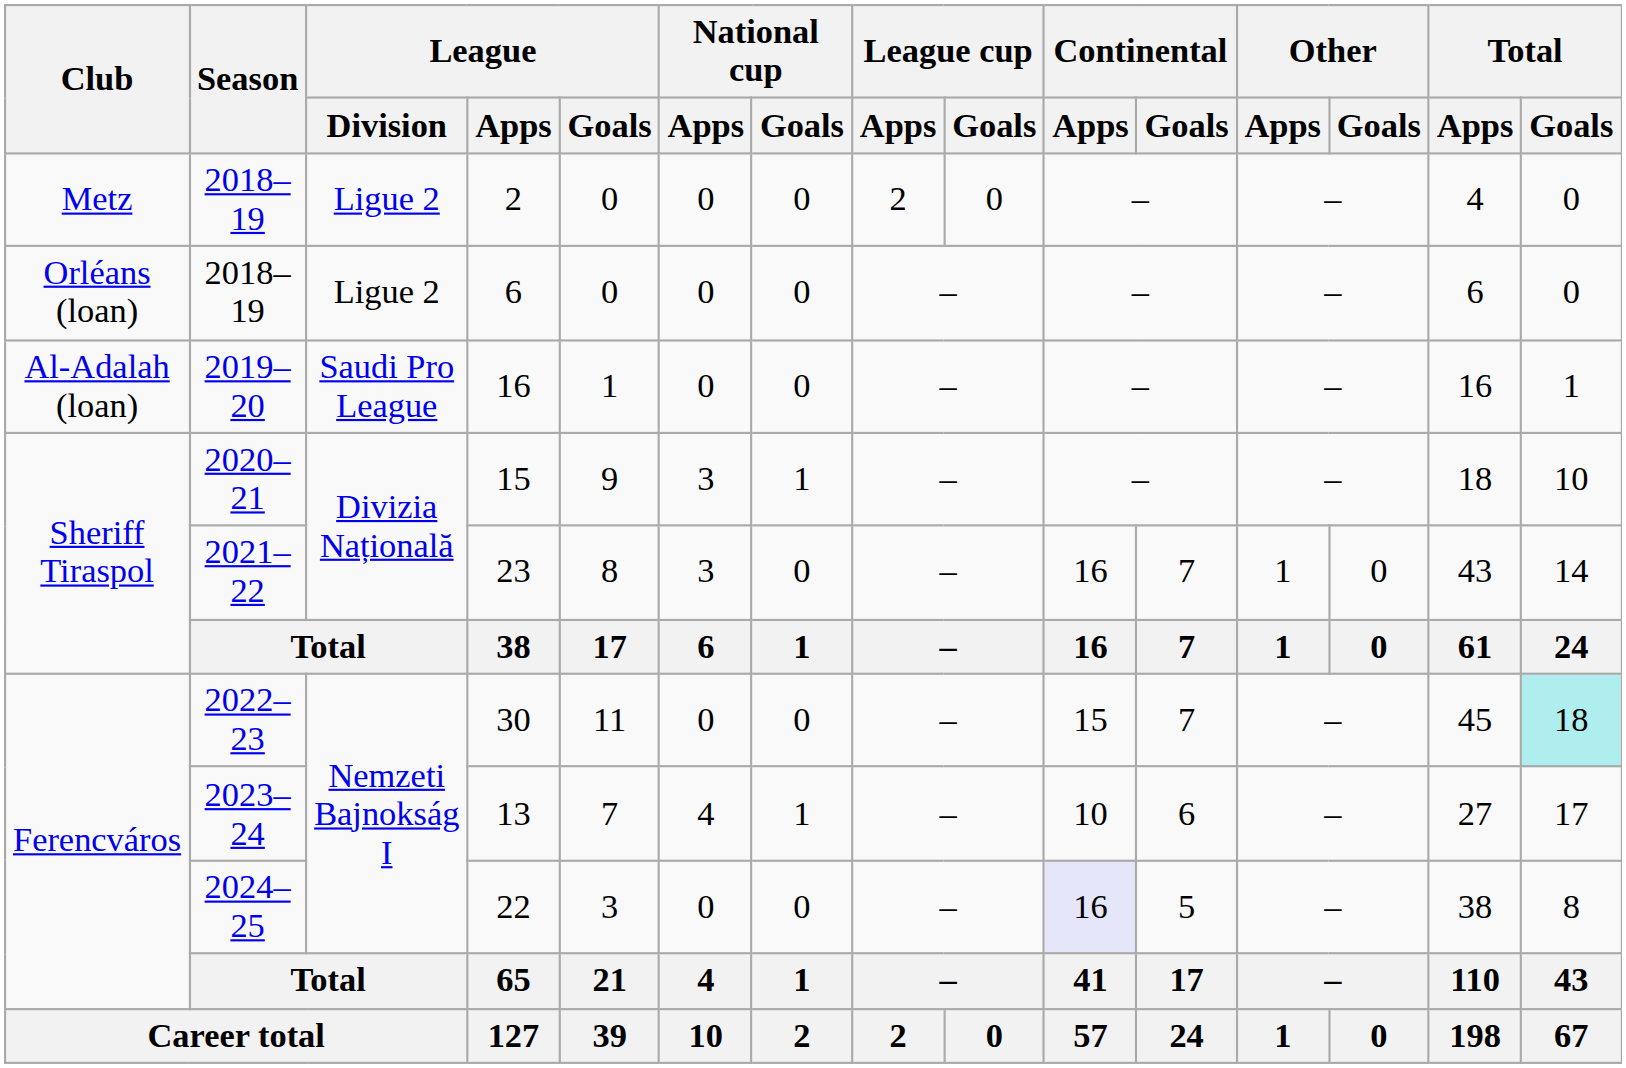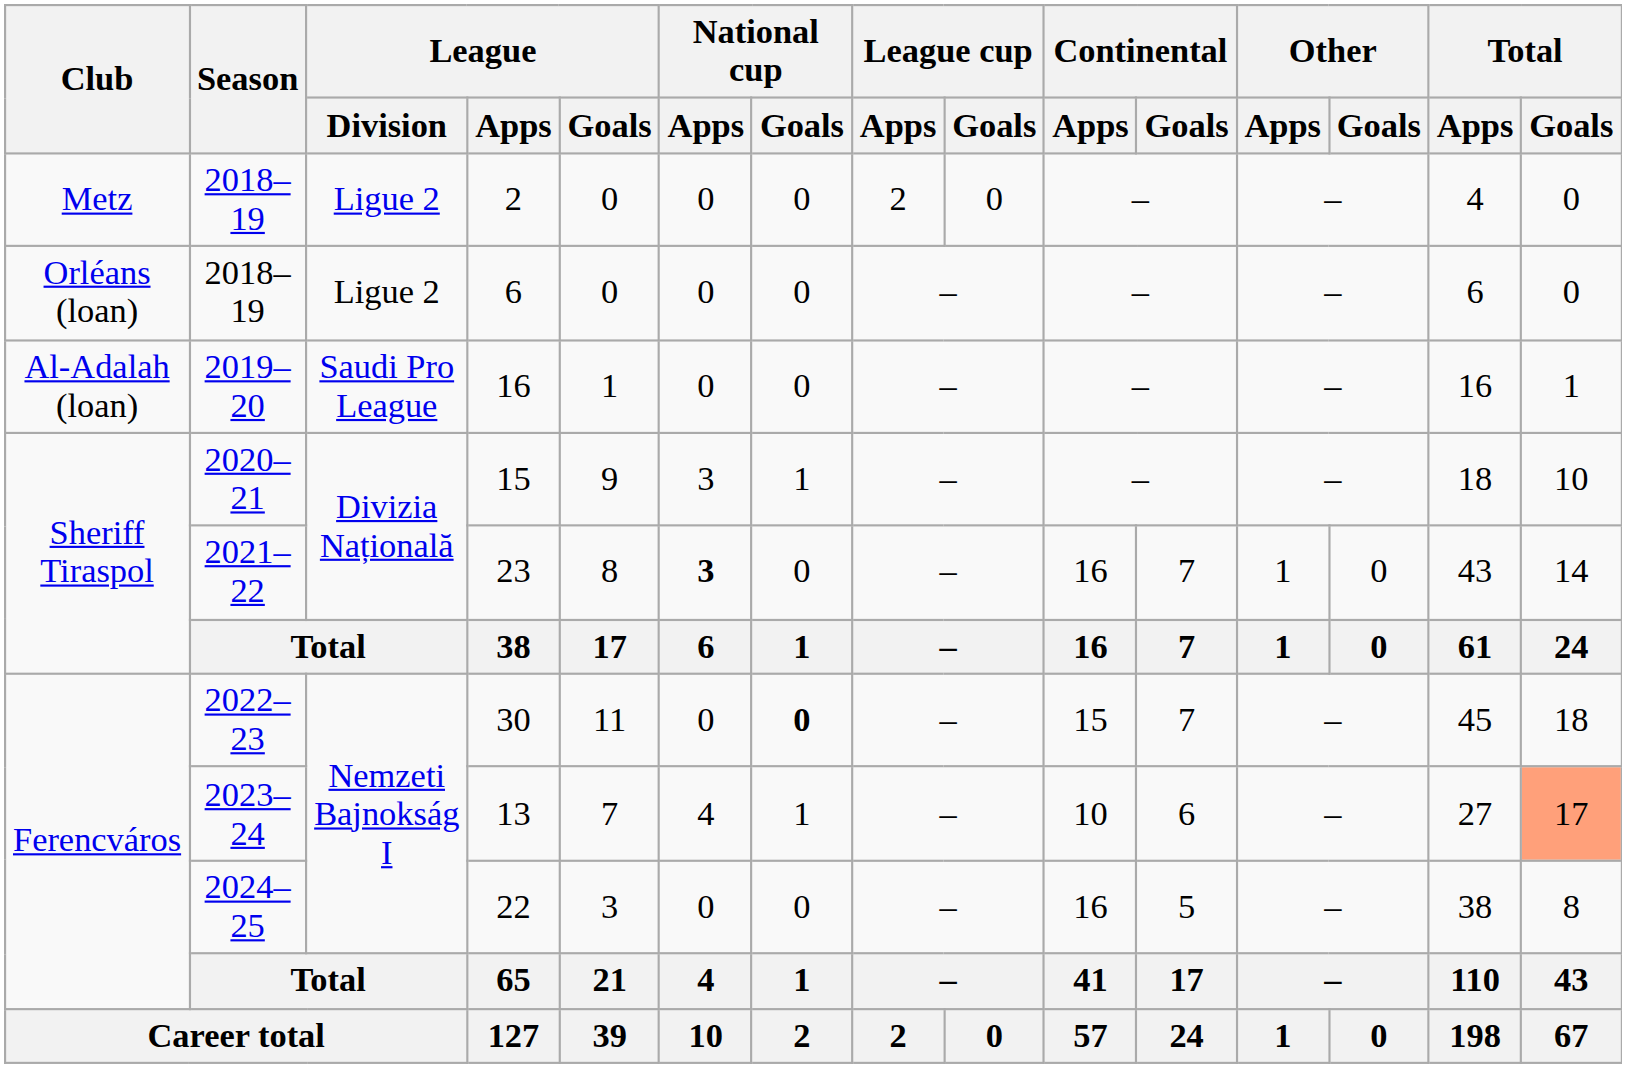(706, 571) normal -> (706, 571) bold
(802, 719) normal -> (802, 719) bold
(1571, 719) paleturquoise background -> (1571, 719) no background
(1571, 813) no background -> (1571, 813) lightsalmon background
(1090, 906) lavender background -> (1090, 906) no background
